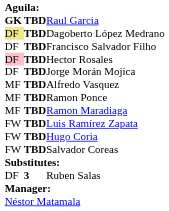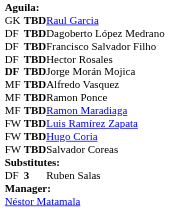(13, 20) bold -> (13, 20) normal
(12, 33) khaki background -> (12, 33) no background
(12, 59) pink background -> (12, 59) no background
(12, 72) normal -> (12, 72) bold
